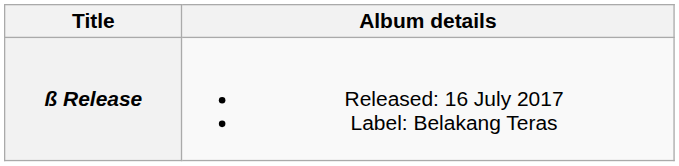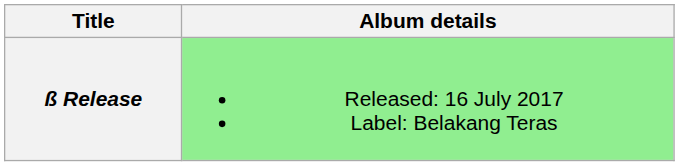(428, 111) no background -> (428, 111) lightgreen background
